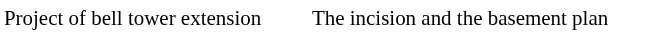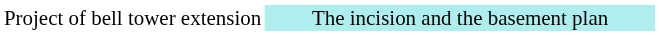(460, 17) no background -> (460, 17) paleturquoise background
